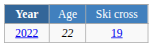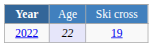(68, 33) no background -> (68, 33) lavender background
